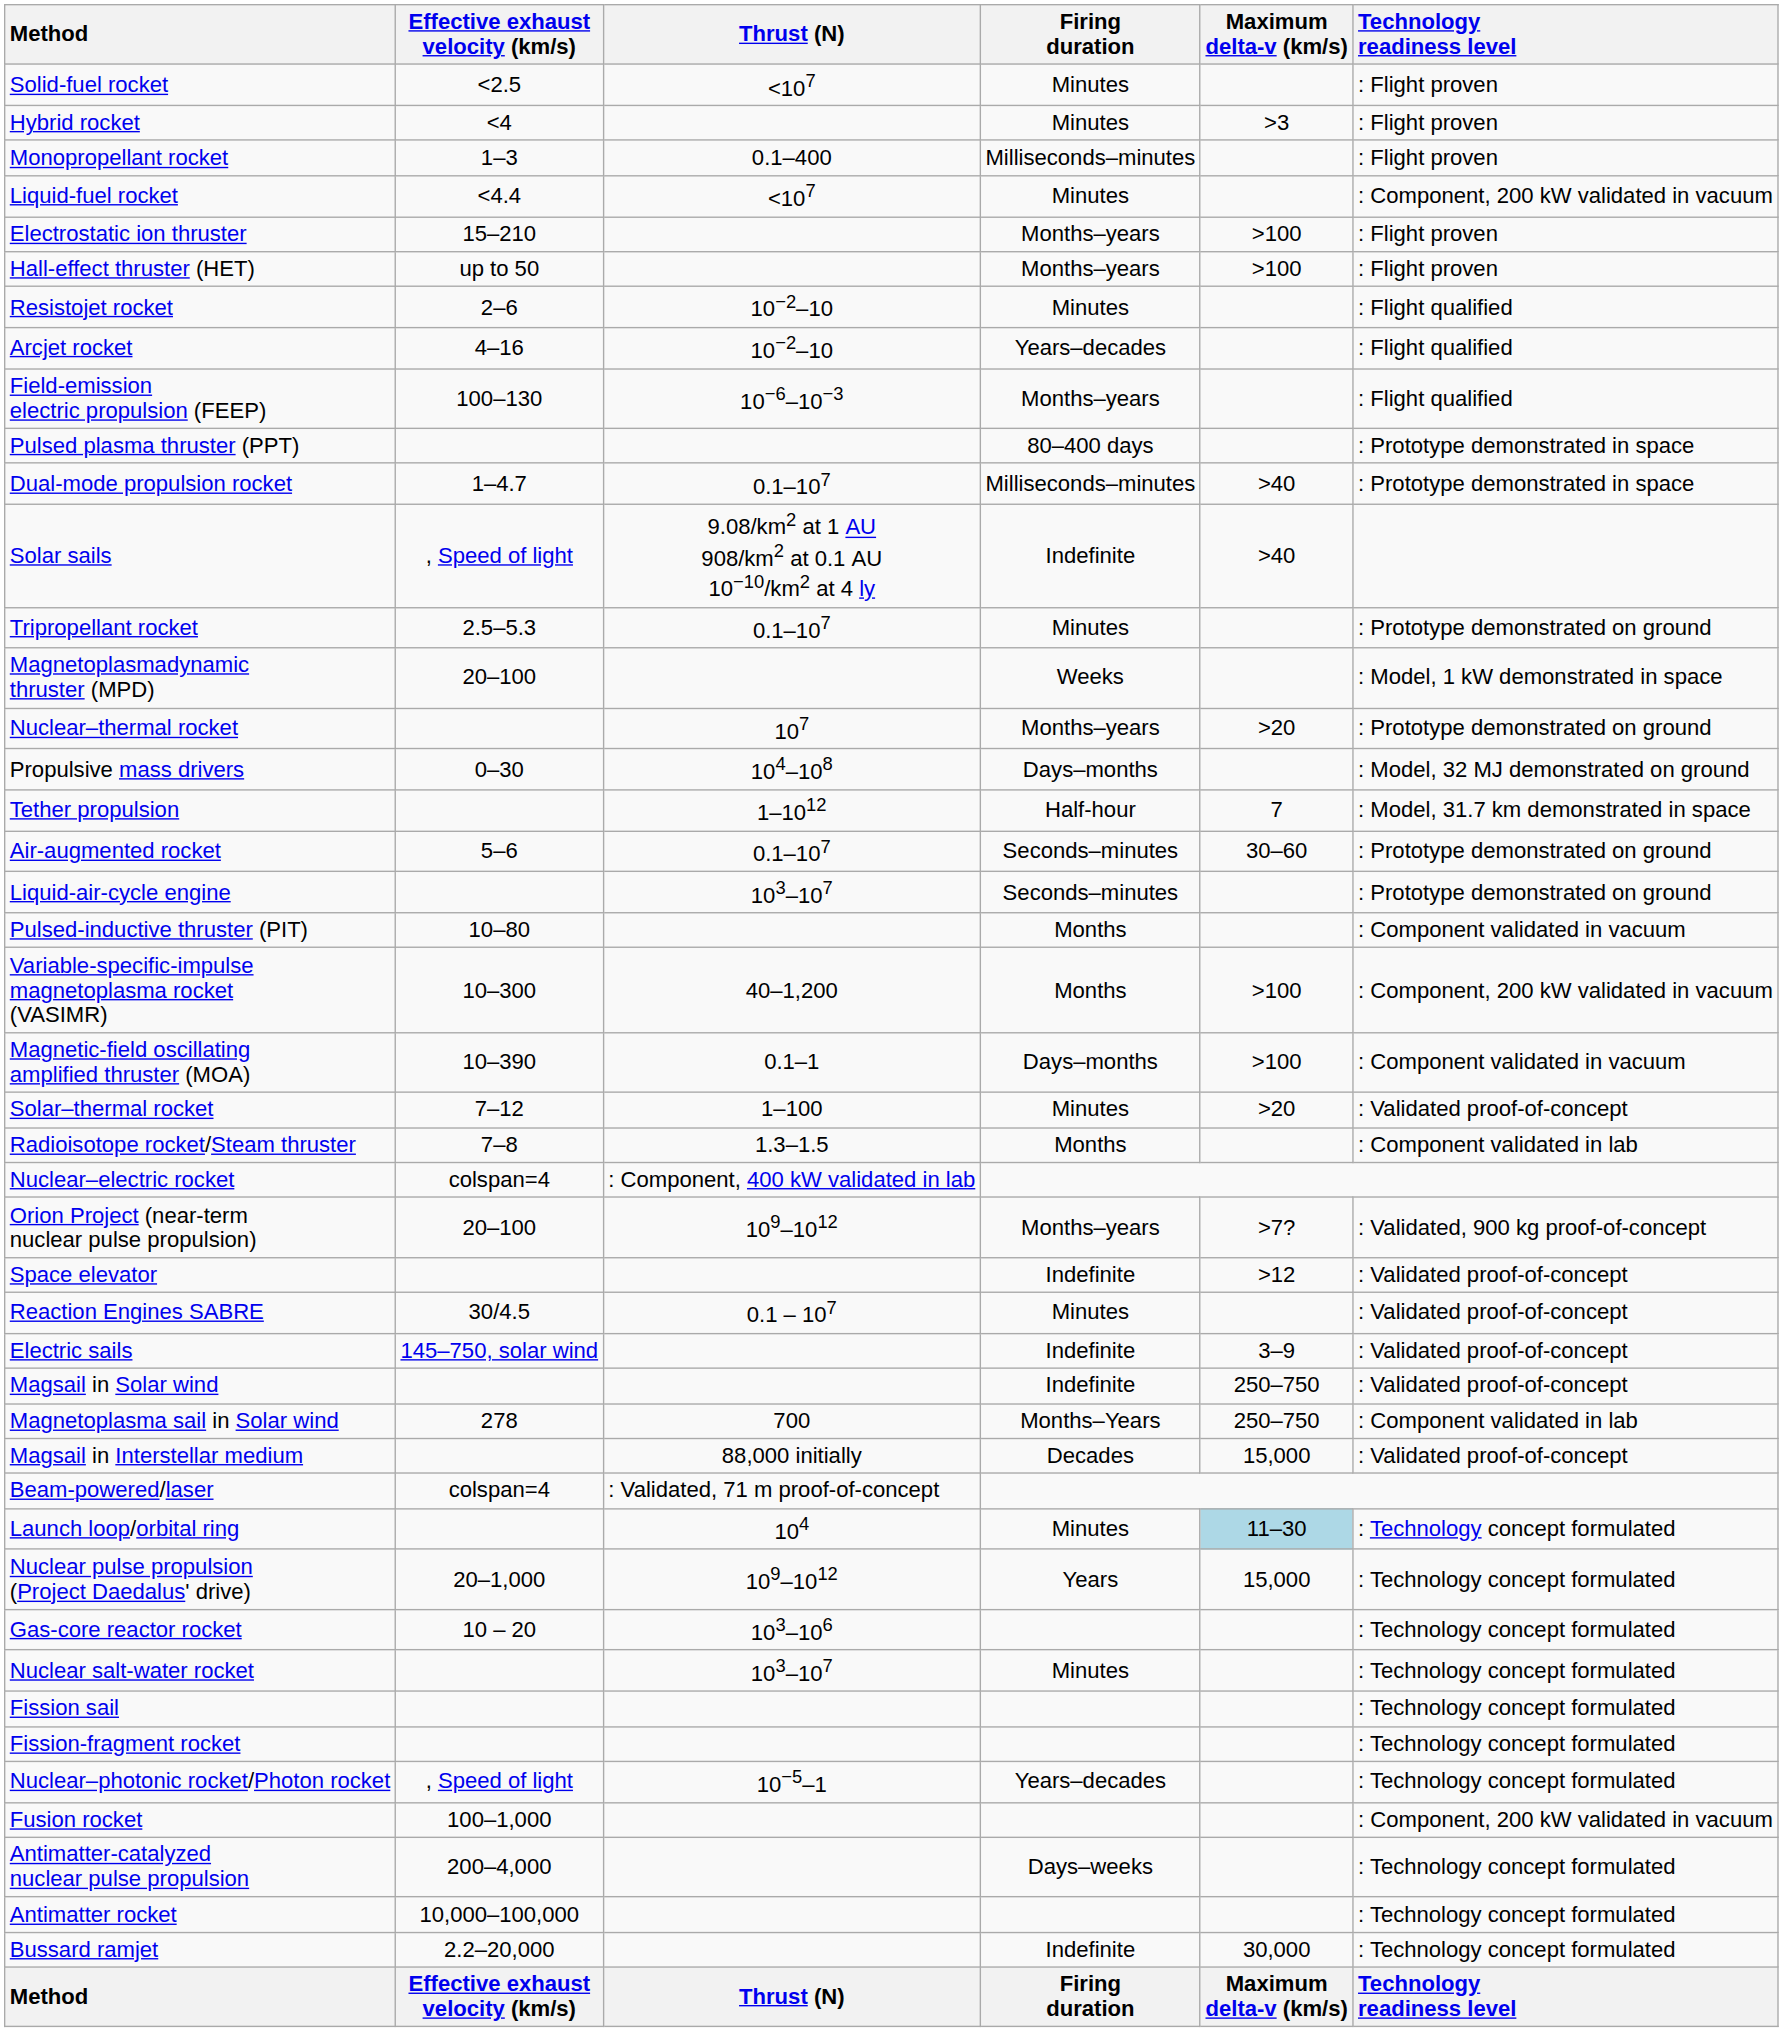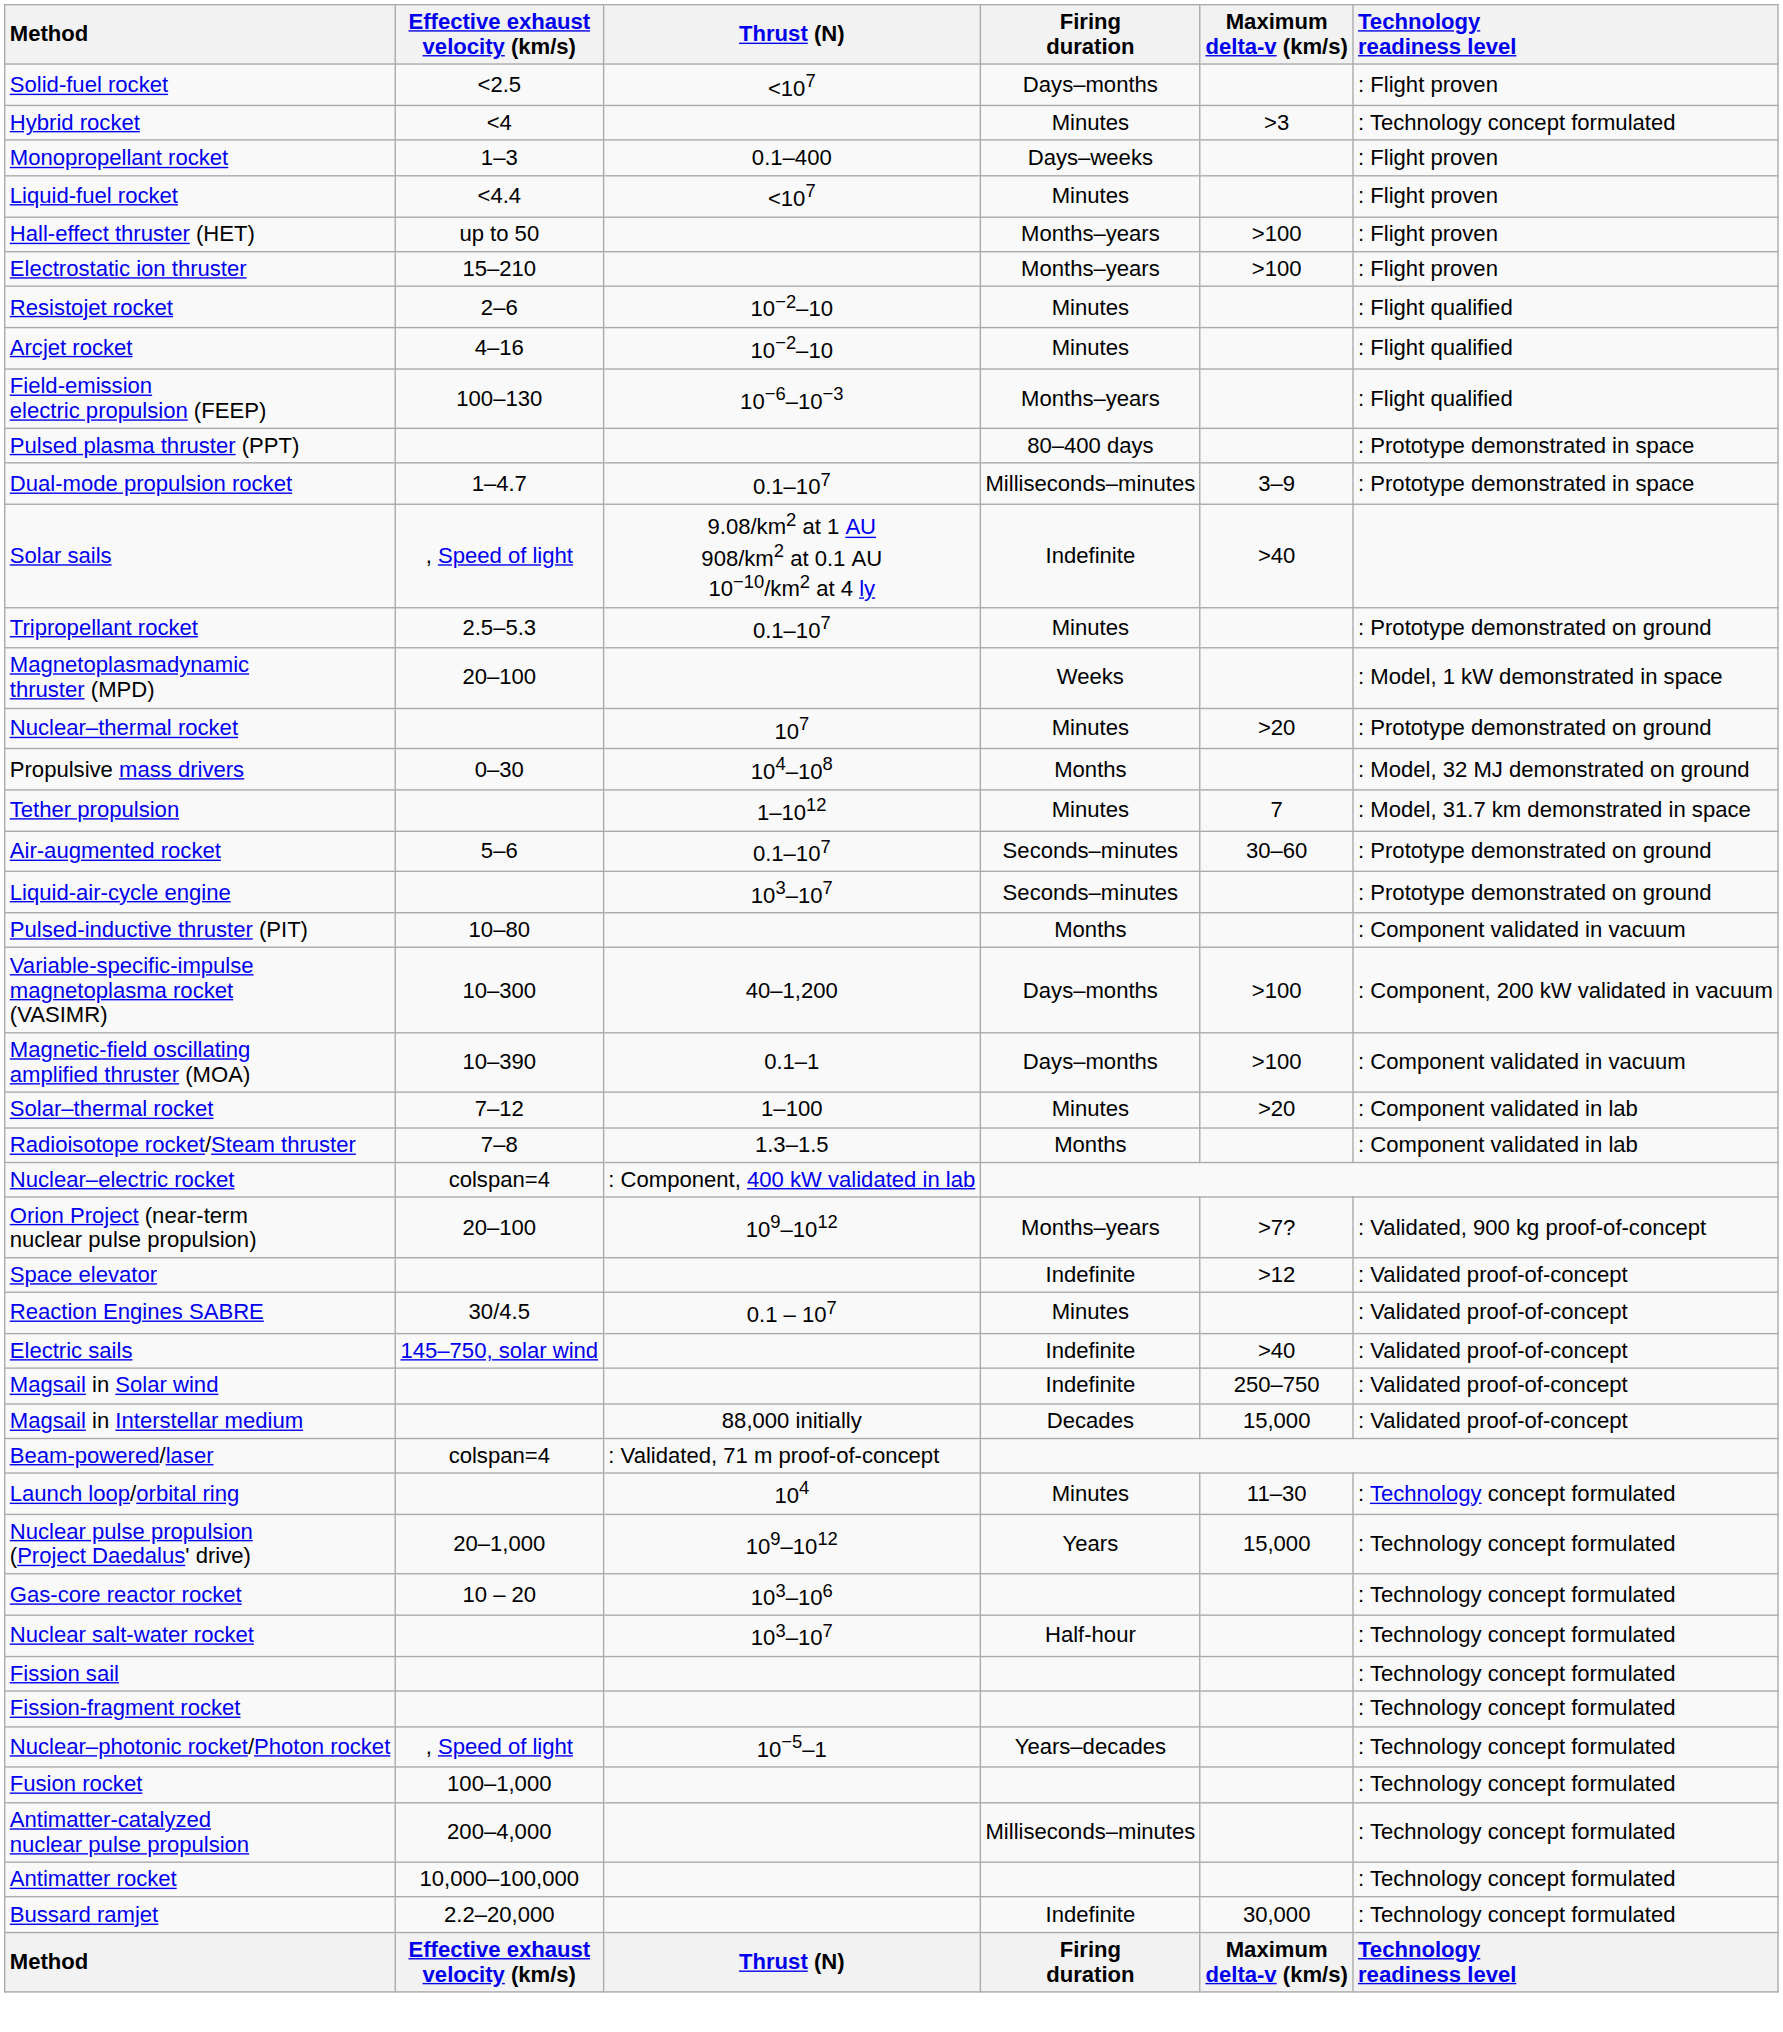(1090, 84) Minutes -> (1090, 84) Days–months
(1428, 122) : Flight proven -> (1517, 122) : Technology concept formulated
(1090, 157) Milliseconds–minutes -> (1090, 157) Days–weeks
(1565, 195) : Component, 200 kW validated in vacuum -> (1428, 195) : Flight proven
rows swapped: (128, 233) <-> (132, 268)
(1090, 347) Years–decades -> (1090, 347) Minutes
(1277, 483) >40 -> (1277, 483) 3–9
(1090, 728) Months–years -> (1090, 728) Minutes
(1090, 769) Days–months -> (1090, 769) Months
(1090, 810) Half-hour -> (1090, 810) Minutes
(1090, 990) Months -> (1090, 990) Days–months
(1493, 1109) : Validated proof-of-concept -> (1498, 1109) : Component validated in lab
(1277, 1350) 3–9 -> (1277, 1350) >40
- row: (174, 1420)
(1277, 1528) lightblue background -> (1277, 1493) no background
(1090, 1670) Minutes -> (1090, 1635) Half-hour
(1565, 1819) : Component, 200 kW validated in vacuum -> (1517, 1784) : Technology concept formulated
(1090, 1867) Days–weeks -> (1090, 1832) Milliseconds–minutes
